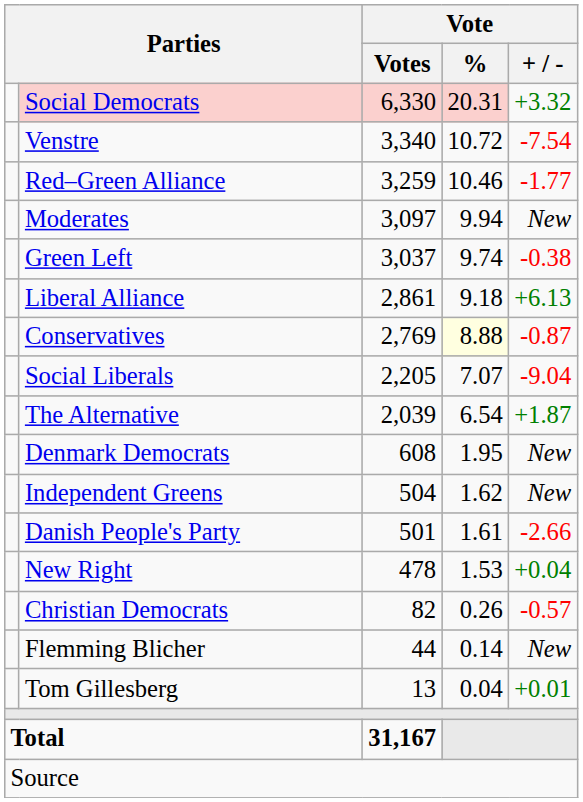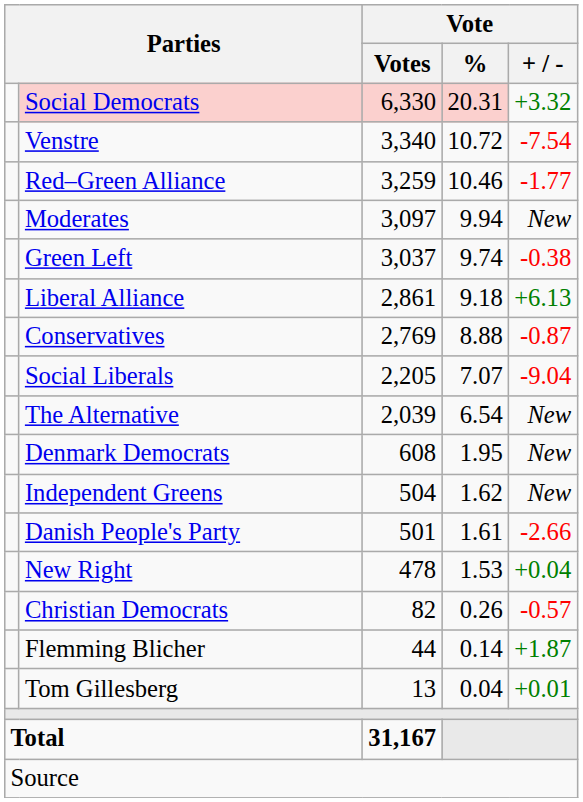(481, 336) lightyellow background -> (481, 336) no background
(543, 414) +1.87 -> (549, 414) New
(549, 649) New -> (543, 649) +1.87
